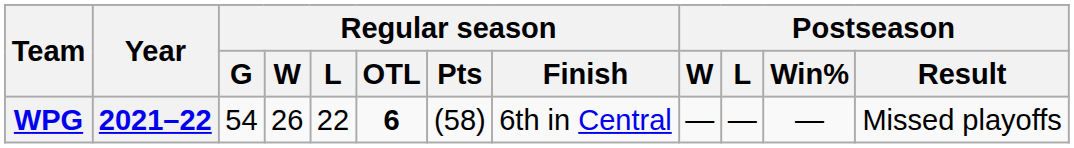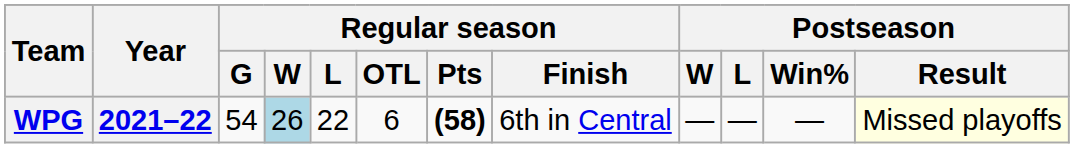(287, 120) no background -> (287, 120) lightblue background
(392, 120) bold -> (392, 120) normal
(460, 120) normal -> (460, 120) bold
(962, 120) no background -> (962, 120) lightyellow background
